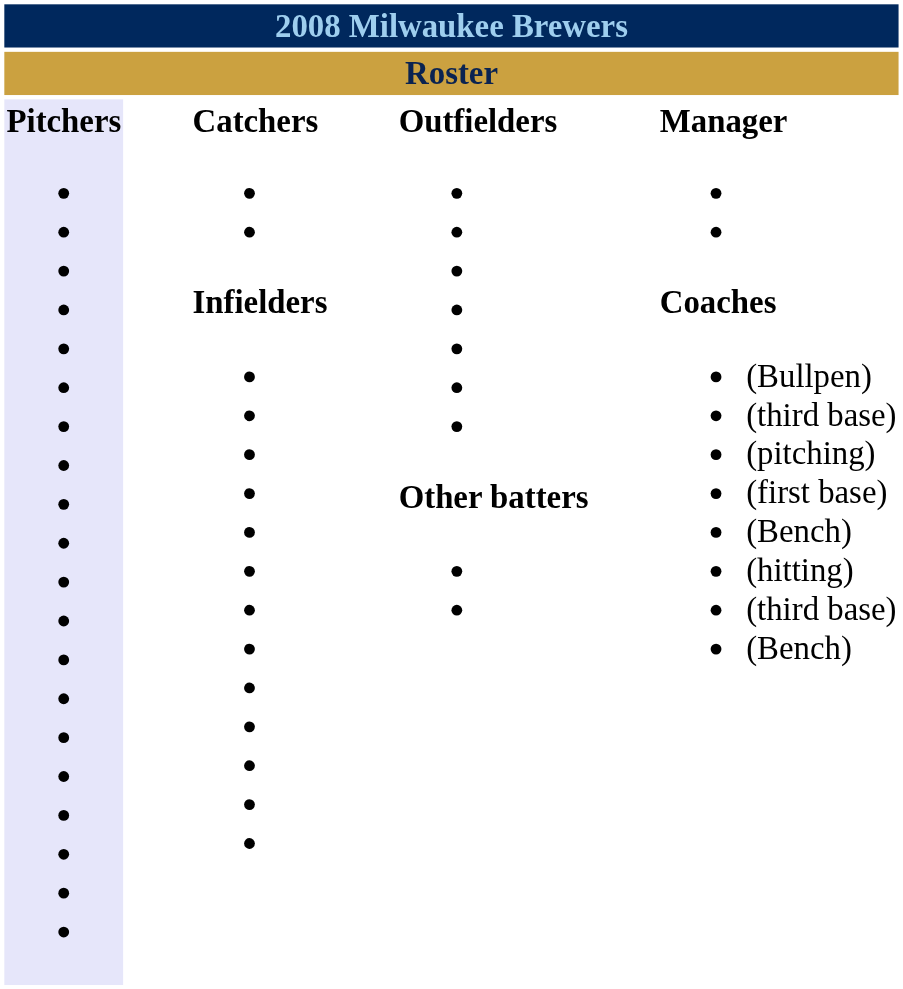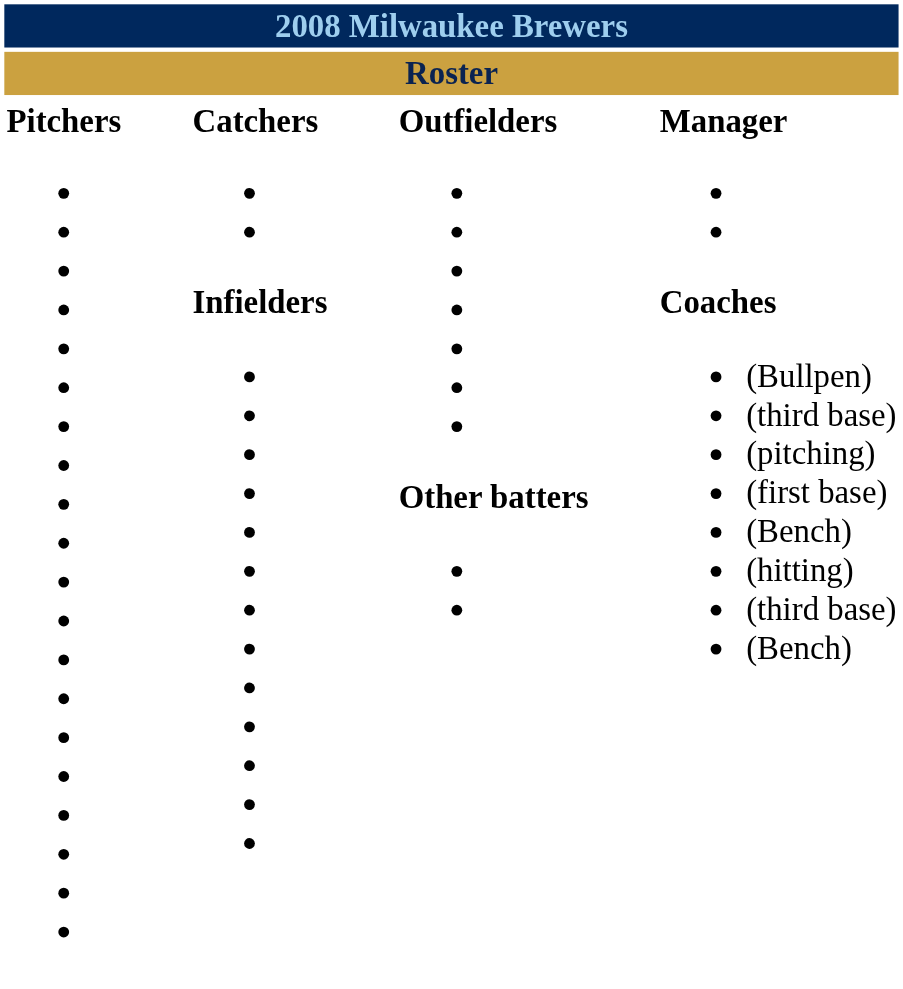(64, 526) lavender background -> (64, 526) no background
